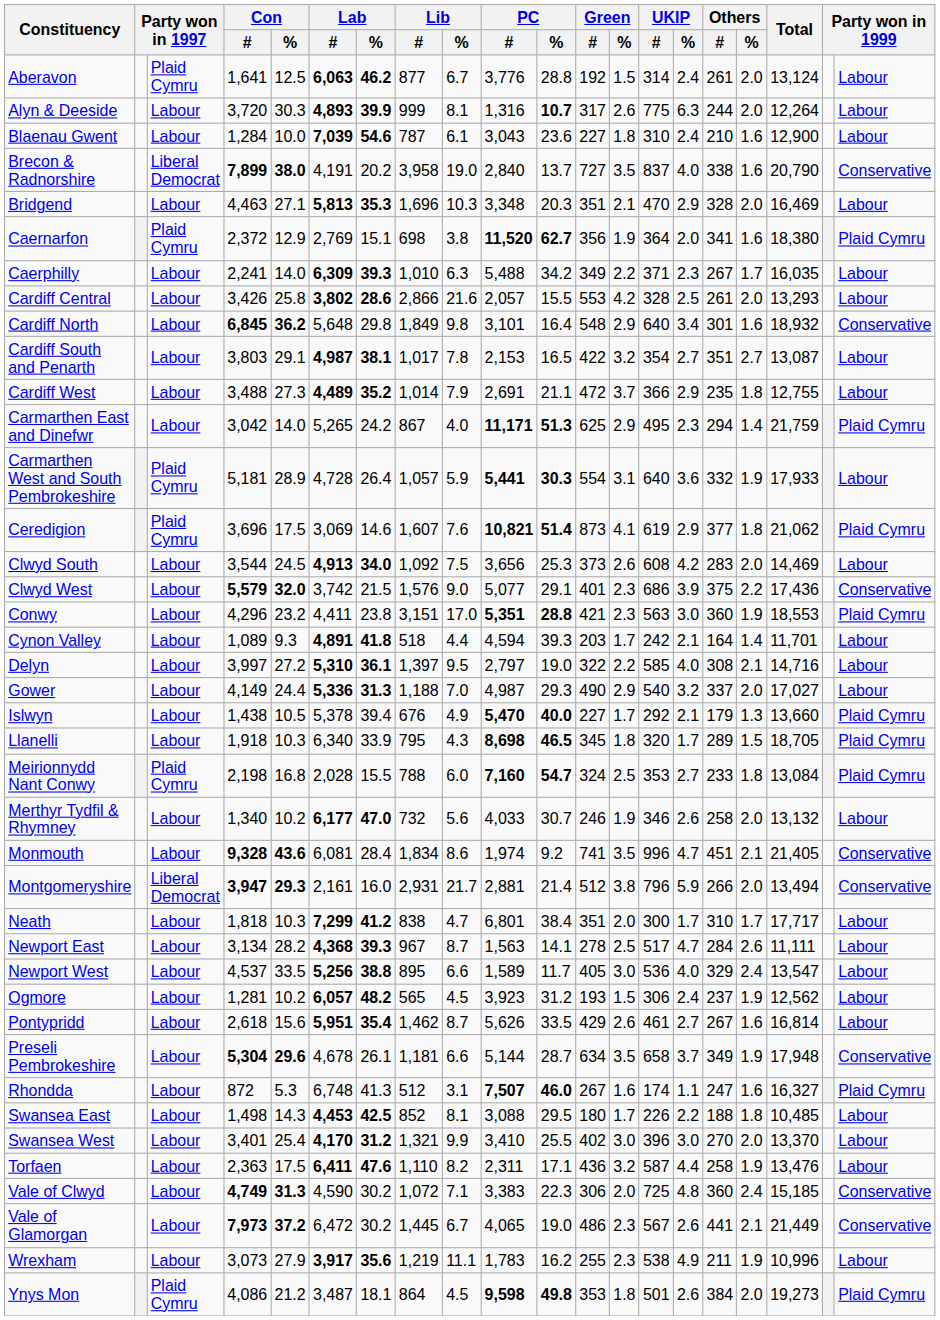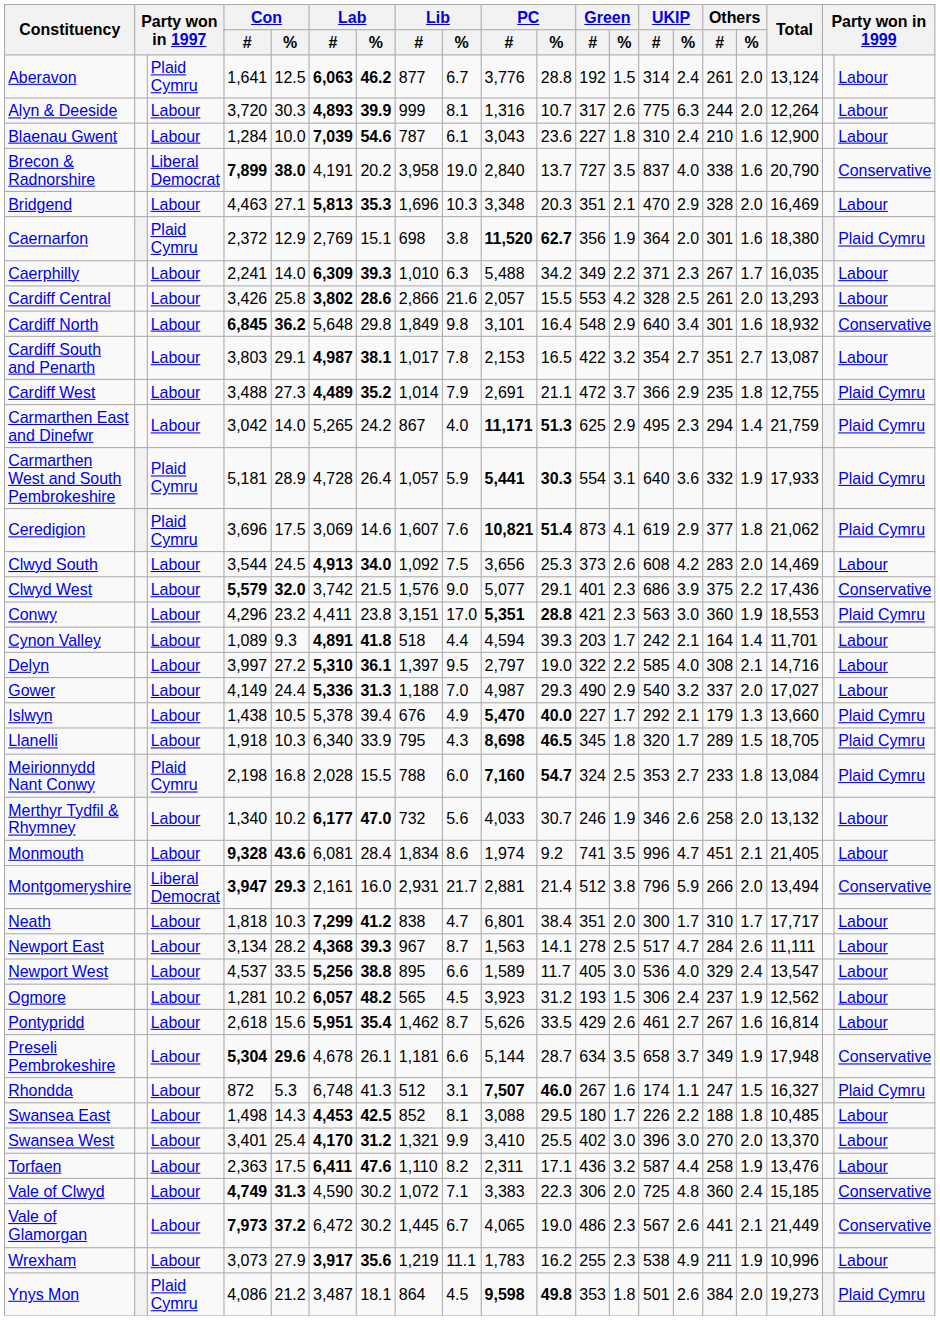(556, 111) bold -> (556, 111) normal
(720, 239) 341 -> (720, 239) 301
(863, 392) Labour -> (882, 392) Plaid Cymru
(863, 478) Labour -> (882, 478) Plaid Cymru
(885, 853) Conservative -> (863, 853) Labour
(752, 1091) 1.6 -> (752, 1091) 1.5
